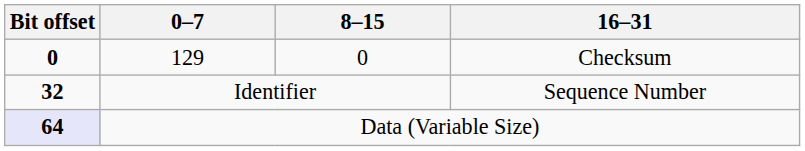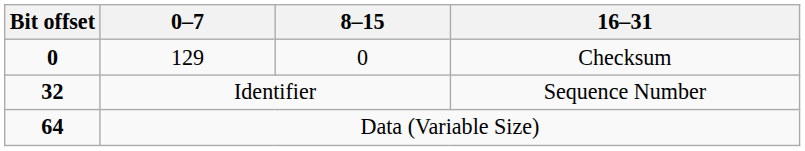(52, 127) lavender background -> (52, 127) no background
